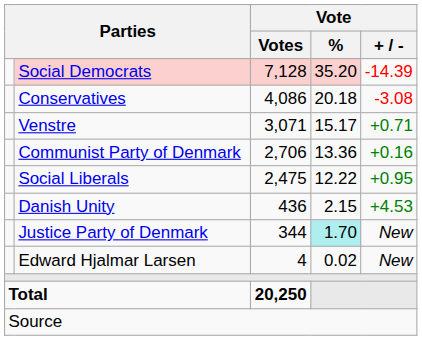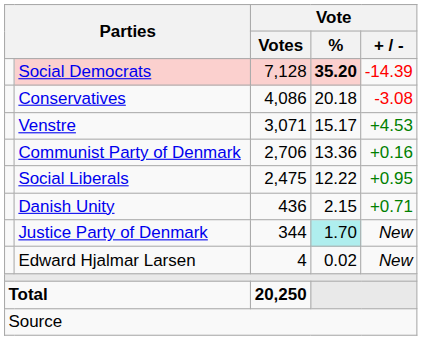(336, 71) normal -> (336, 71) bold
(391, 125) +0.71 -> (391, 125) +4.53
(391, 206) +4.53 -> (391, 206) +0.71
